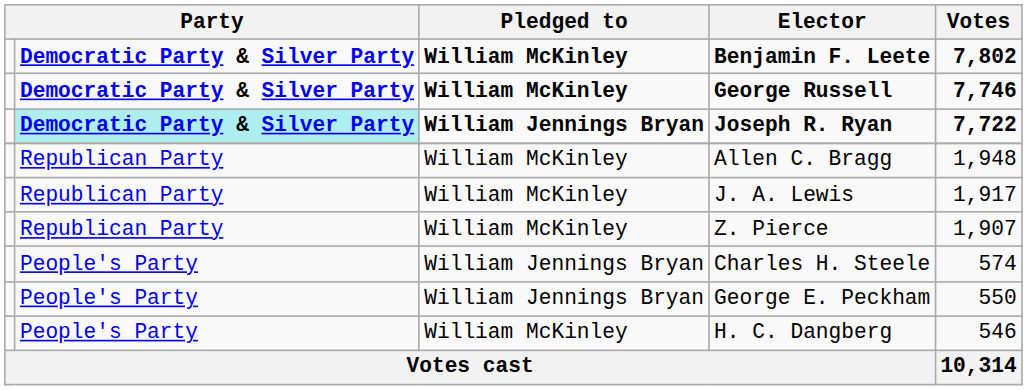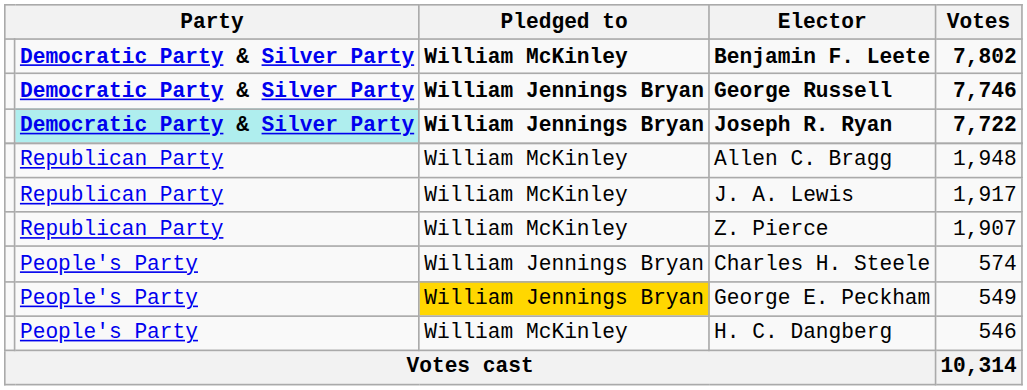(526, 91) William McKinley -> (564, 91) William Jennings Bryan
(564, 298) no background -> (564, 298) gold background
(998, 298) 550 -> (998, 298) 549
